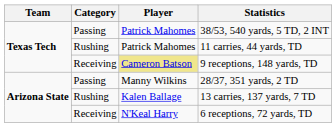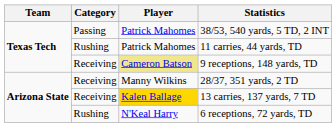(90, 80) Passing -> (95, 80) Receiving
(91, 97) Rushing -> (95, 97) Receiving
(151, 97) no background -> (151, 97) gold background
(95, 113) Receiving -> (91, 113) Rushing
